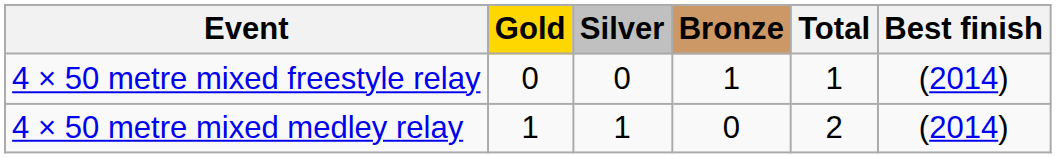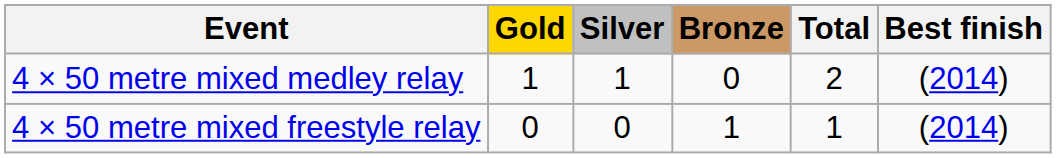rows swapped: (246, 78) <-> (238, 127)
